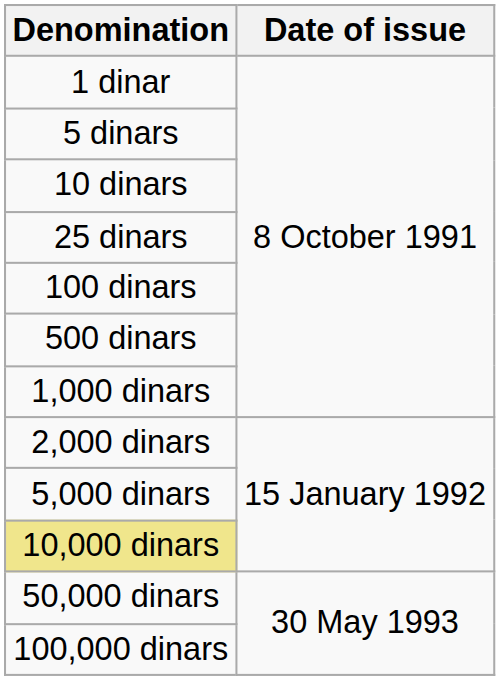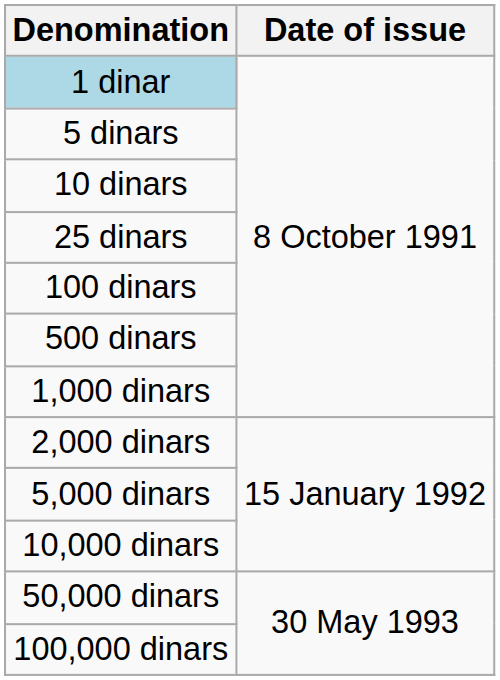(121, 81) no background -> (121, 81) lightblue background
(121, 545) khaki background -> (121, 545) no background
